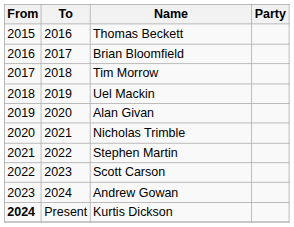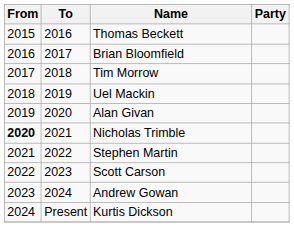(21, 133) normal -> (21, 133) bold
(21, 212) bold -> (21, 212) normal
